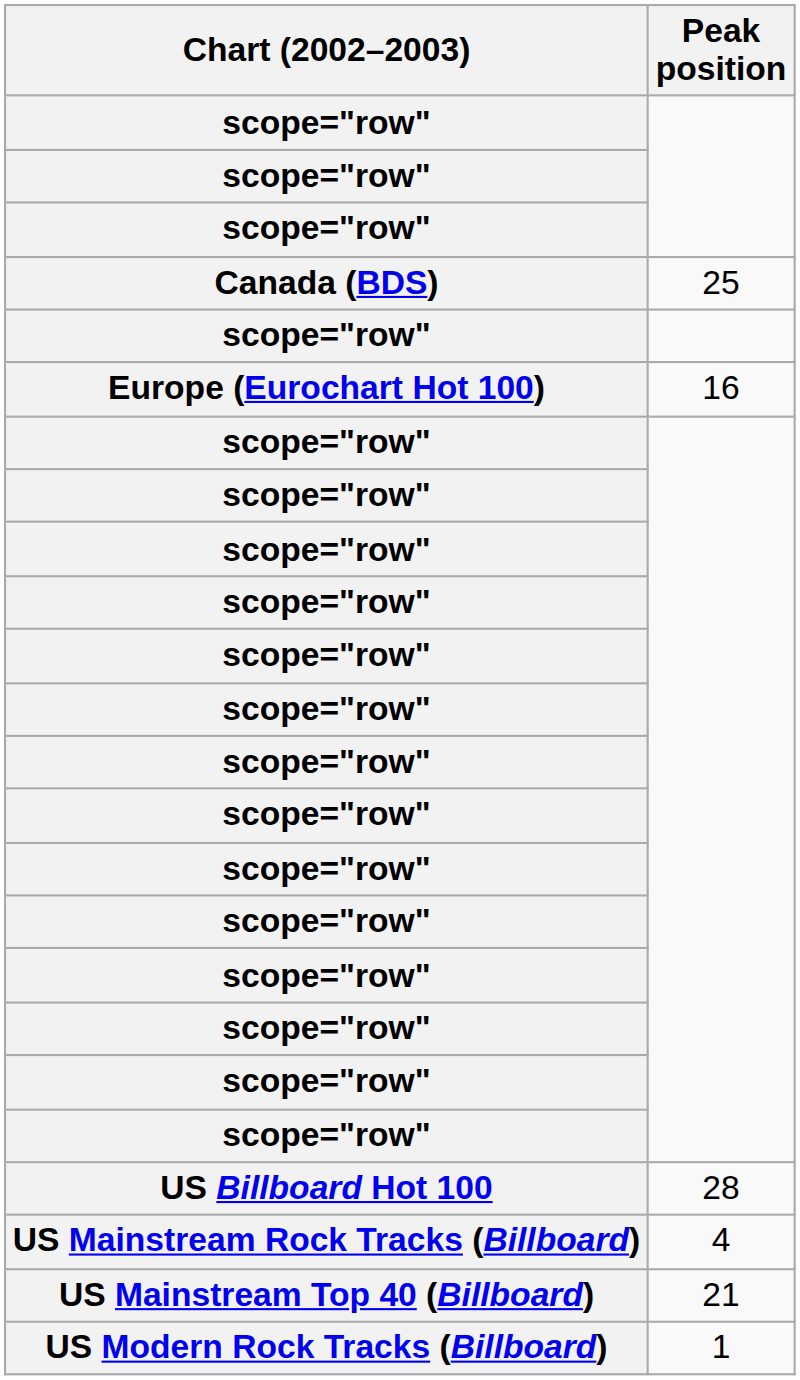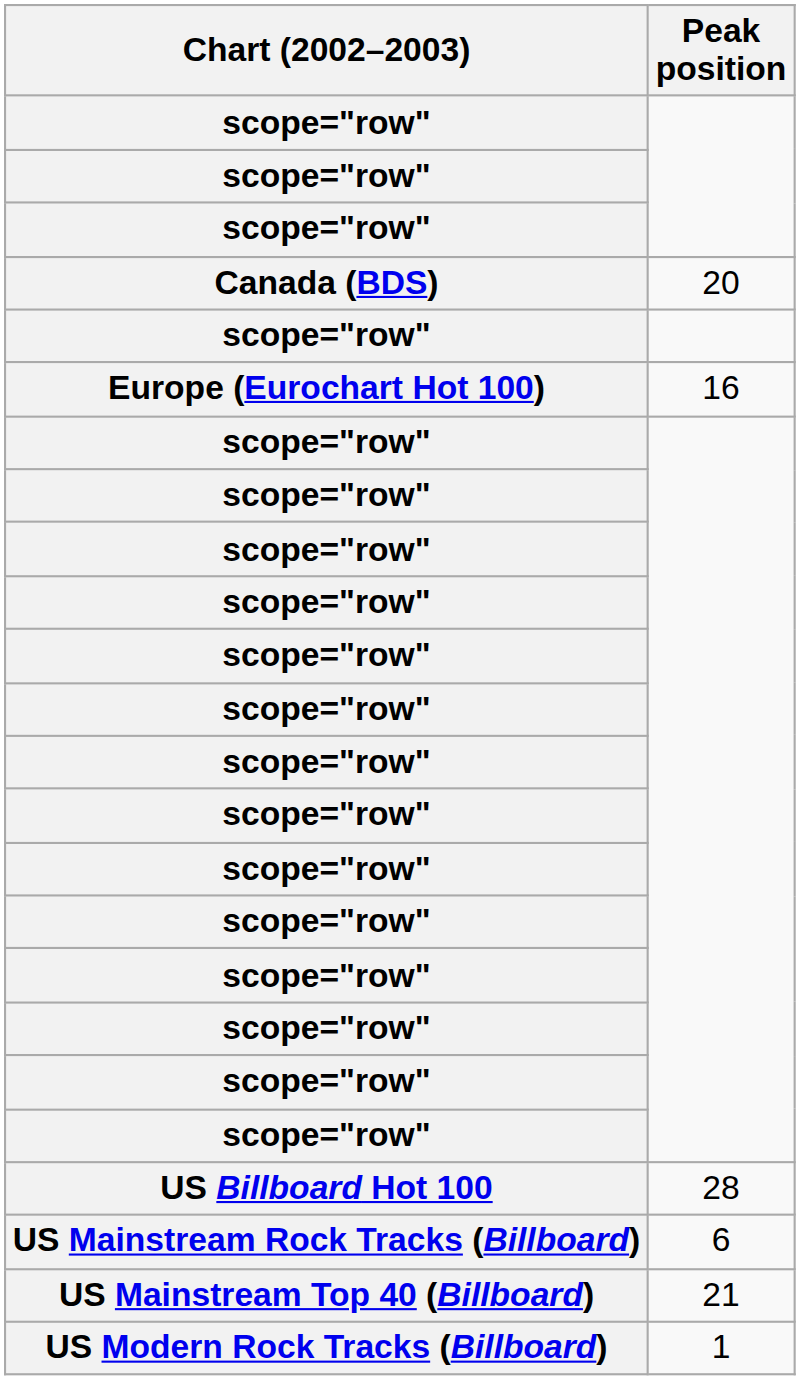(721, 282) 25 -> (721, 282) 20
(721, 1241) 4 -> (721, 1241) 6
